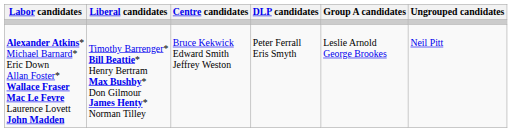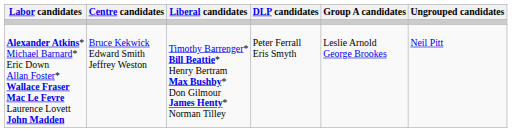columns swapped: (129, 12) <-> (211, 12)
